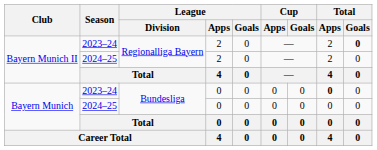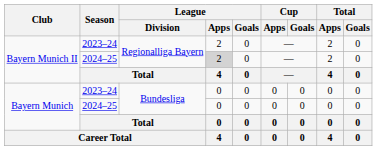(358, 43) bold -> (358, 43) normal
(219, 59) no background -> (219, 59) lightgrey background
(330, 91) bold -> (330, 91) normal
